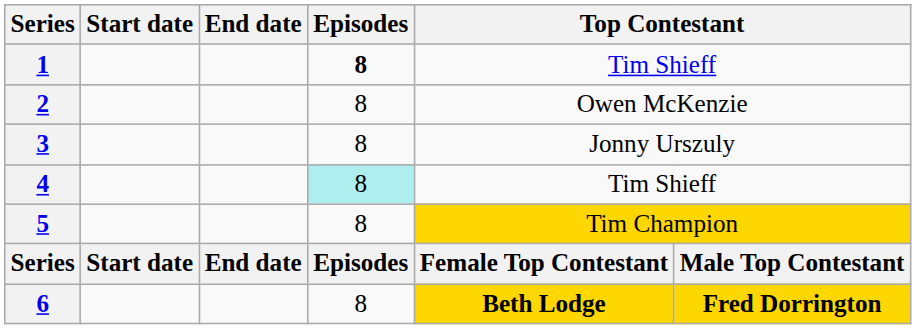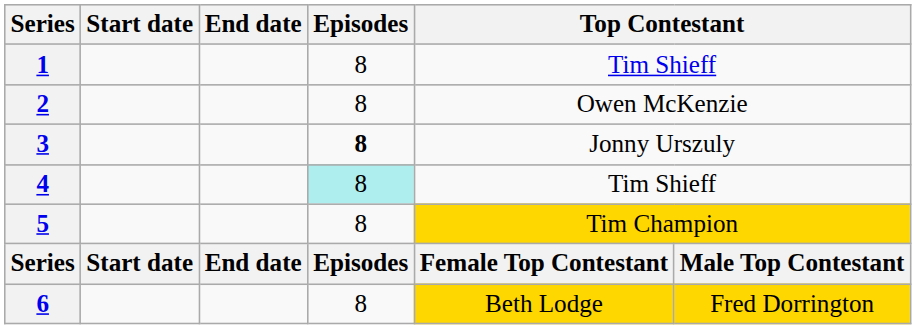(361, 64) bold -> (361, 64) normal
(361, 143) normal -> (361, 143) bold
(544, 303) bold -> (544, 303) normal
(792, 303) bold -> (792, 303) normal
